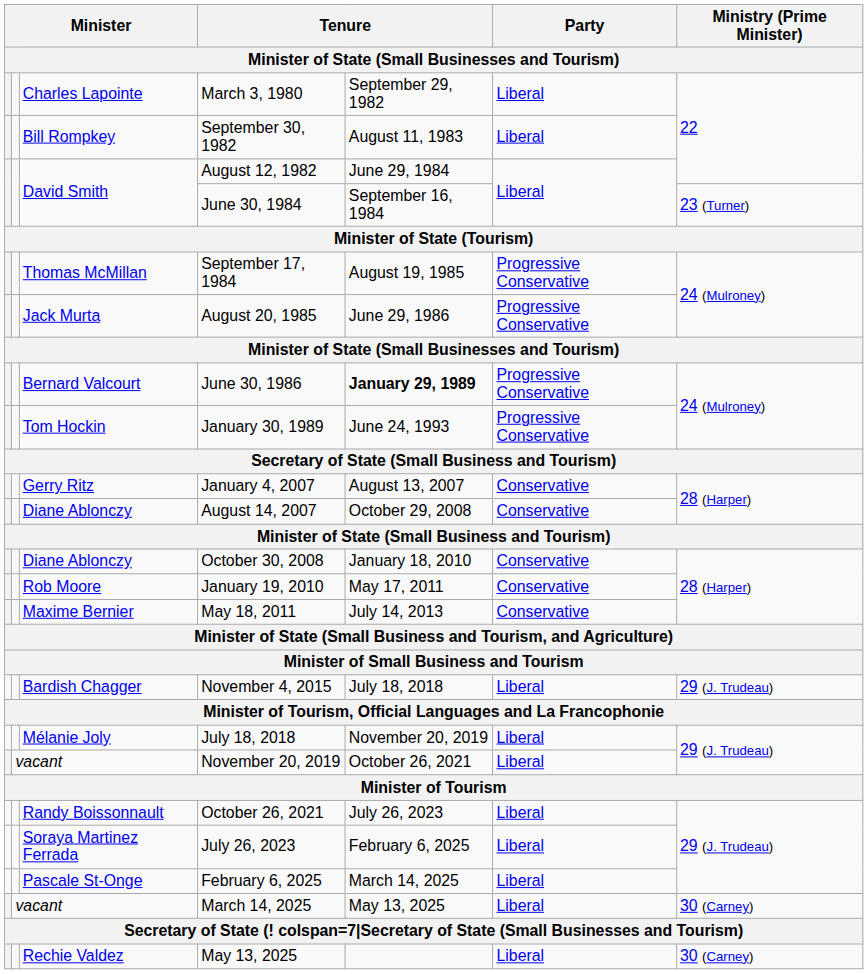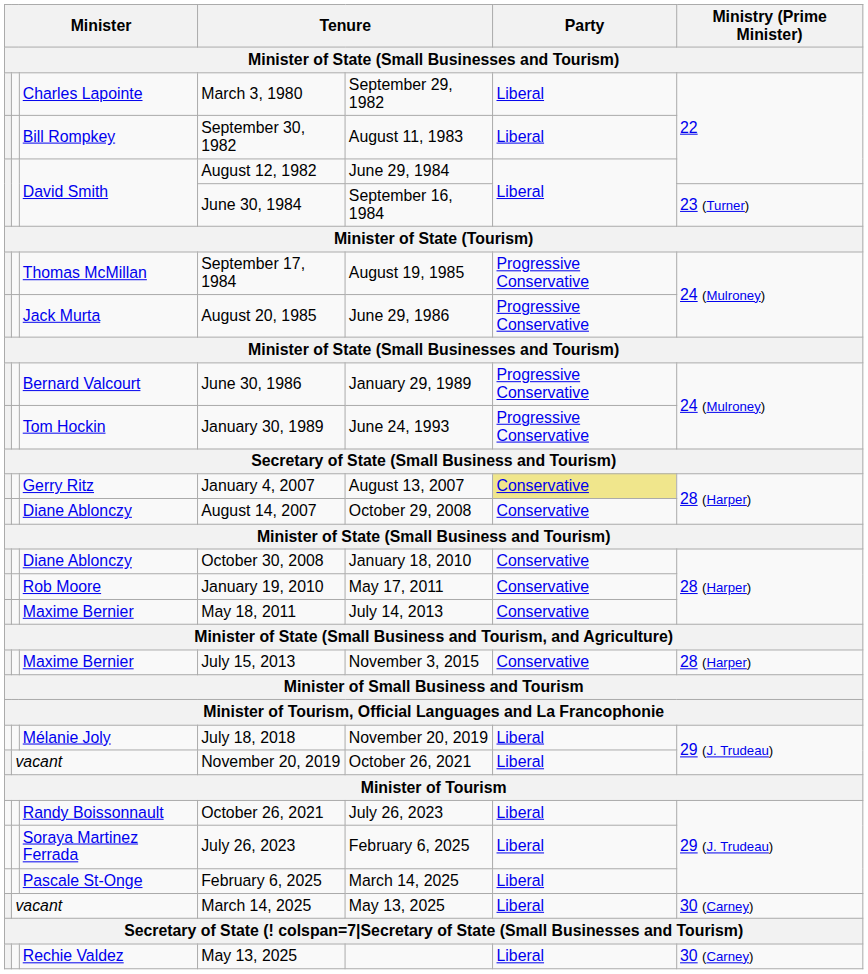(412, 384) bold -> (410, 384) normal
(543, 486) no background -> (543, 486) khaki background
+ row: (248, 662)
- row: (266, 687)
